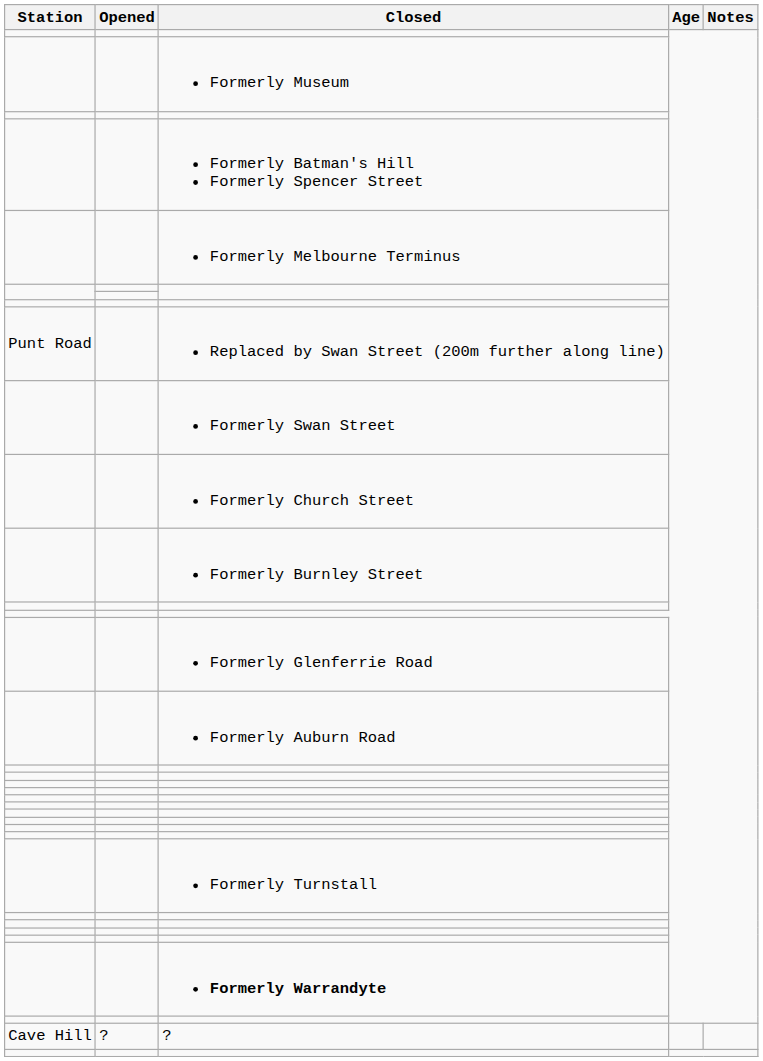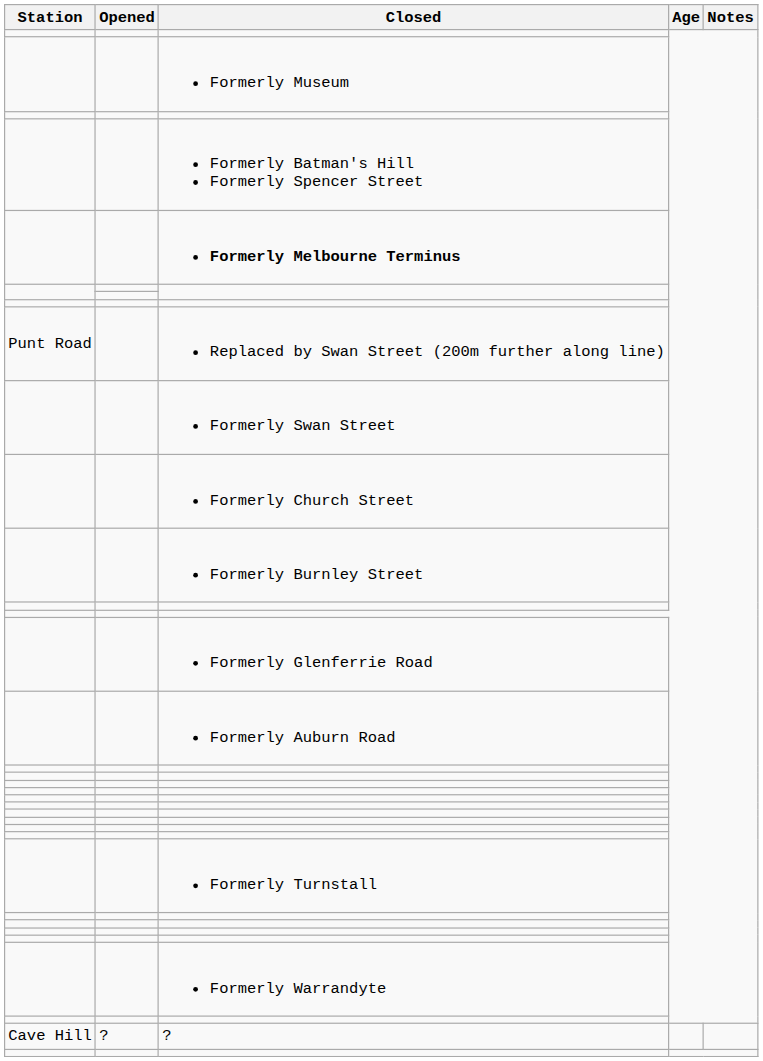(414, 256) normal -> (414, 256) bold
(414, 988) bold -> (414, 988) normal
